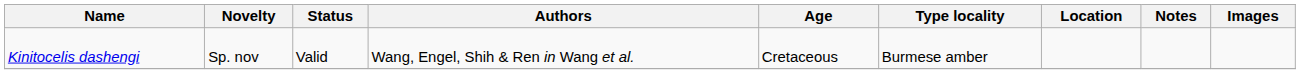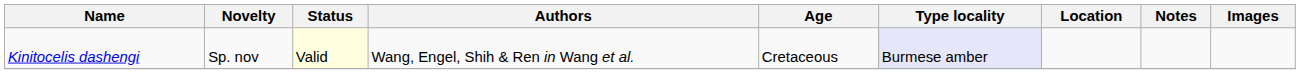(312, 56) no background -> (312, 56) lightyellow background
(935, 56) no background -> (935, 56) lavender background
